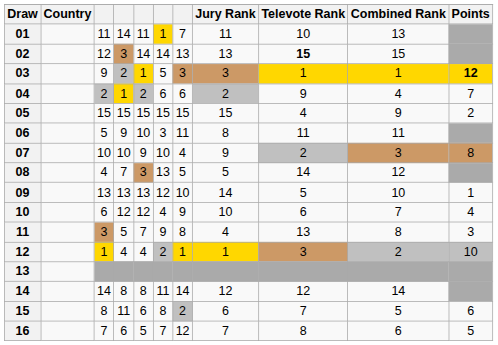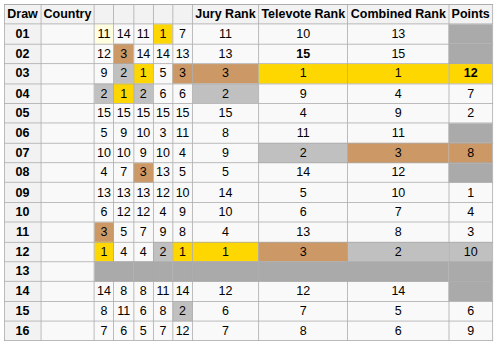(104, 34) no background -> (104, 34) lightyellow background
(471, 331) 5 -> (471, 331) 9
